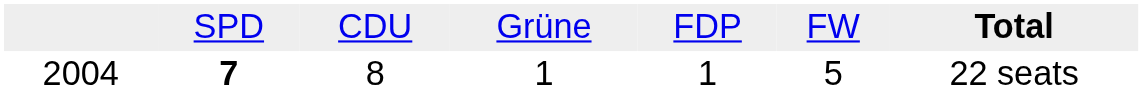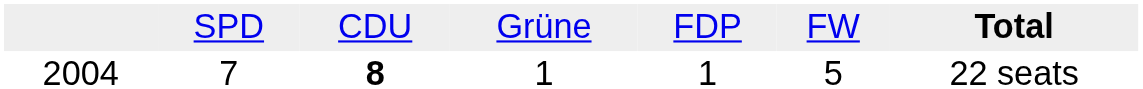(229, 74) bold -> (229, 74) normal
(375, 74) normal -> (375, 74) bold
